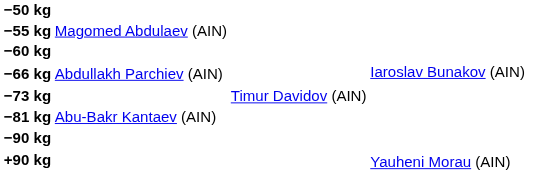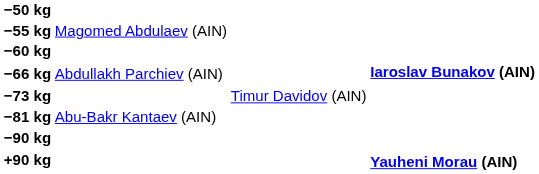(448, 72) normal -> (453, 72) bold
(440, 162) normal -> (444, 162) bold
